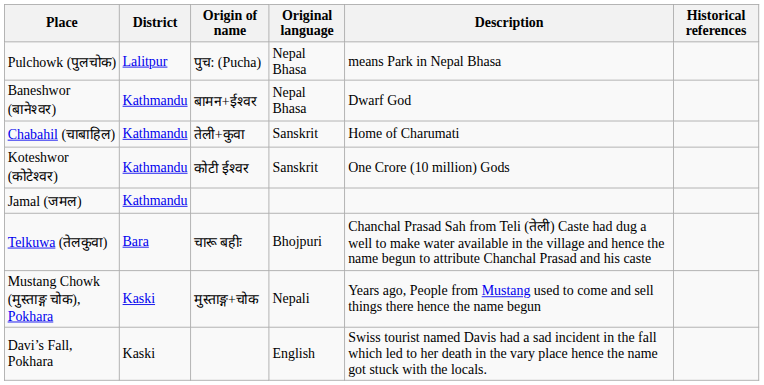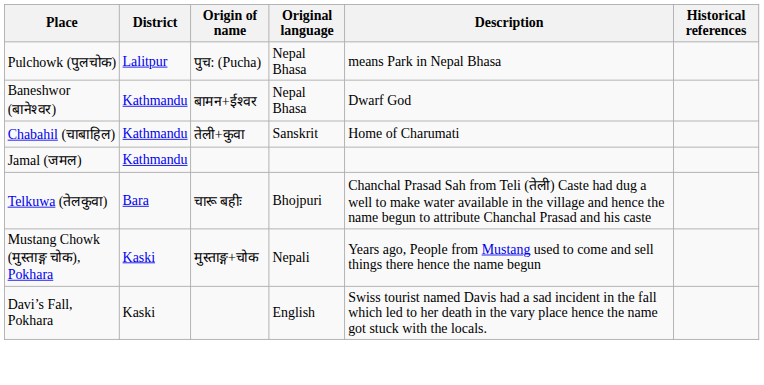- row: (38, 166)
